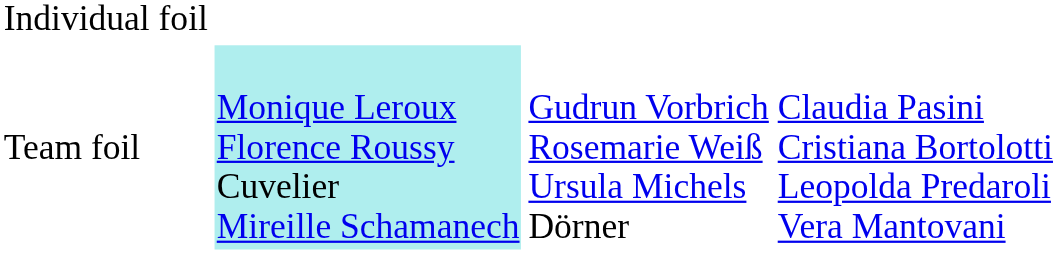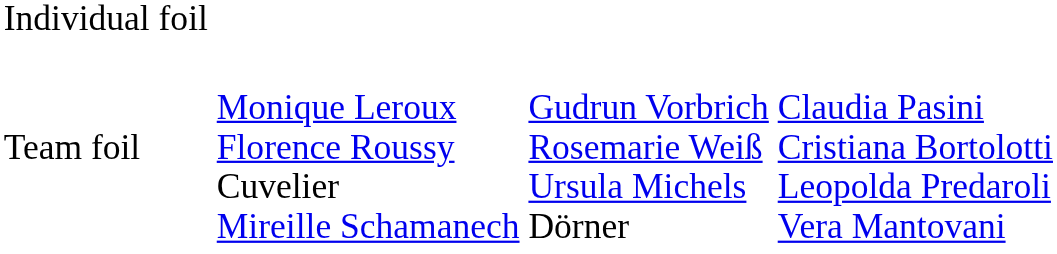(368, 166) paleturquoise background -> (368, 166) no background
